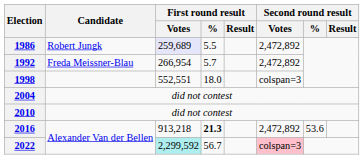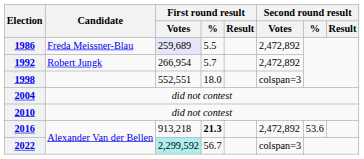(75, 45) Robert Jungk -> (90, 45) Freda Meissner-Blau
(90, 62) Freda Meissner-Blau -> (75, 62) Robert Jungk
(280, 145) pink background -> (280, 145) no background
